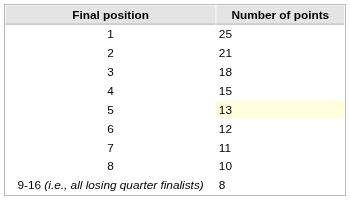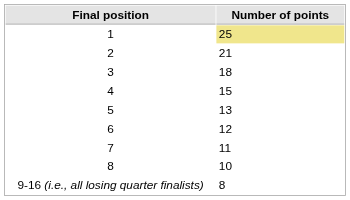(225, 34) no background -> (225, 34) khaki background
(225, 110) lightyellow background -> (225, 110) no background
